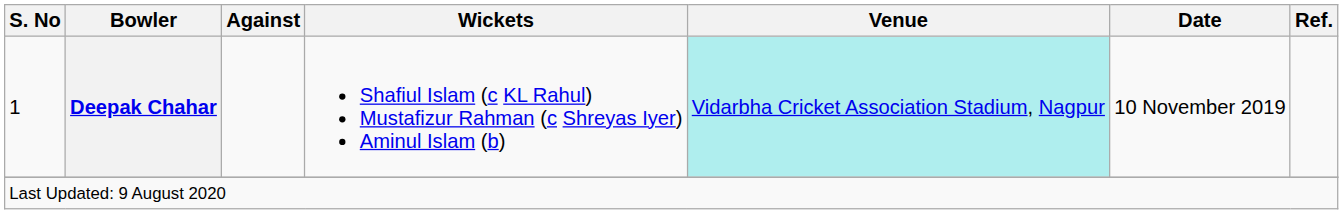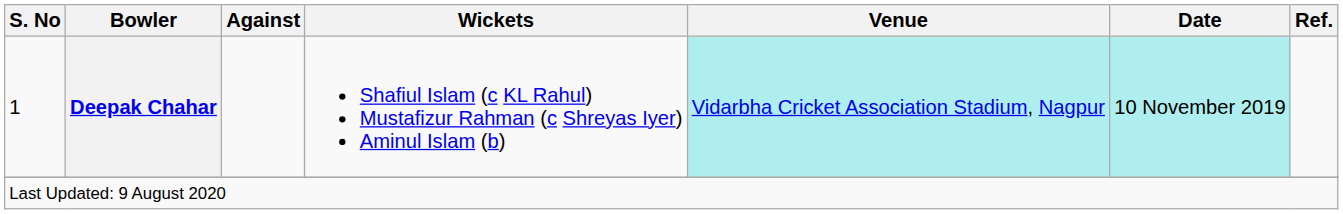(1200, 106) no background -> (1200, 106) paleturquoise background
